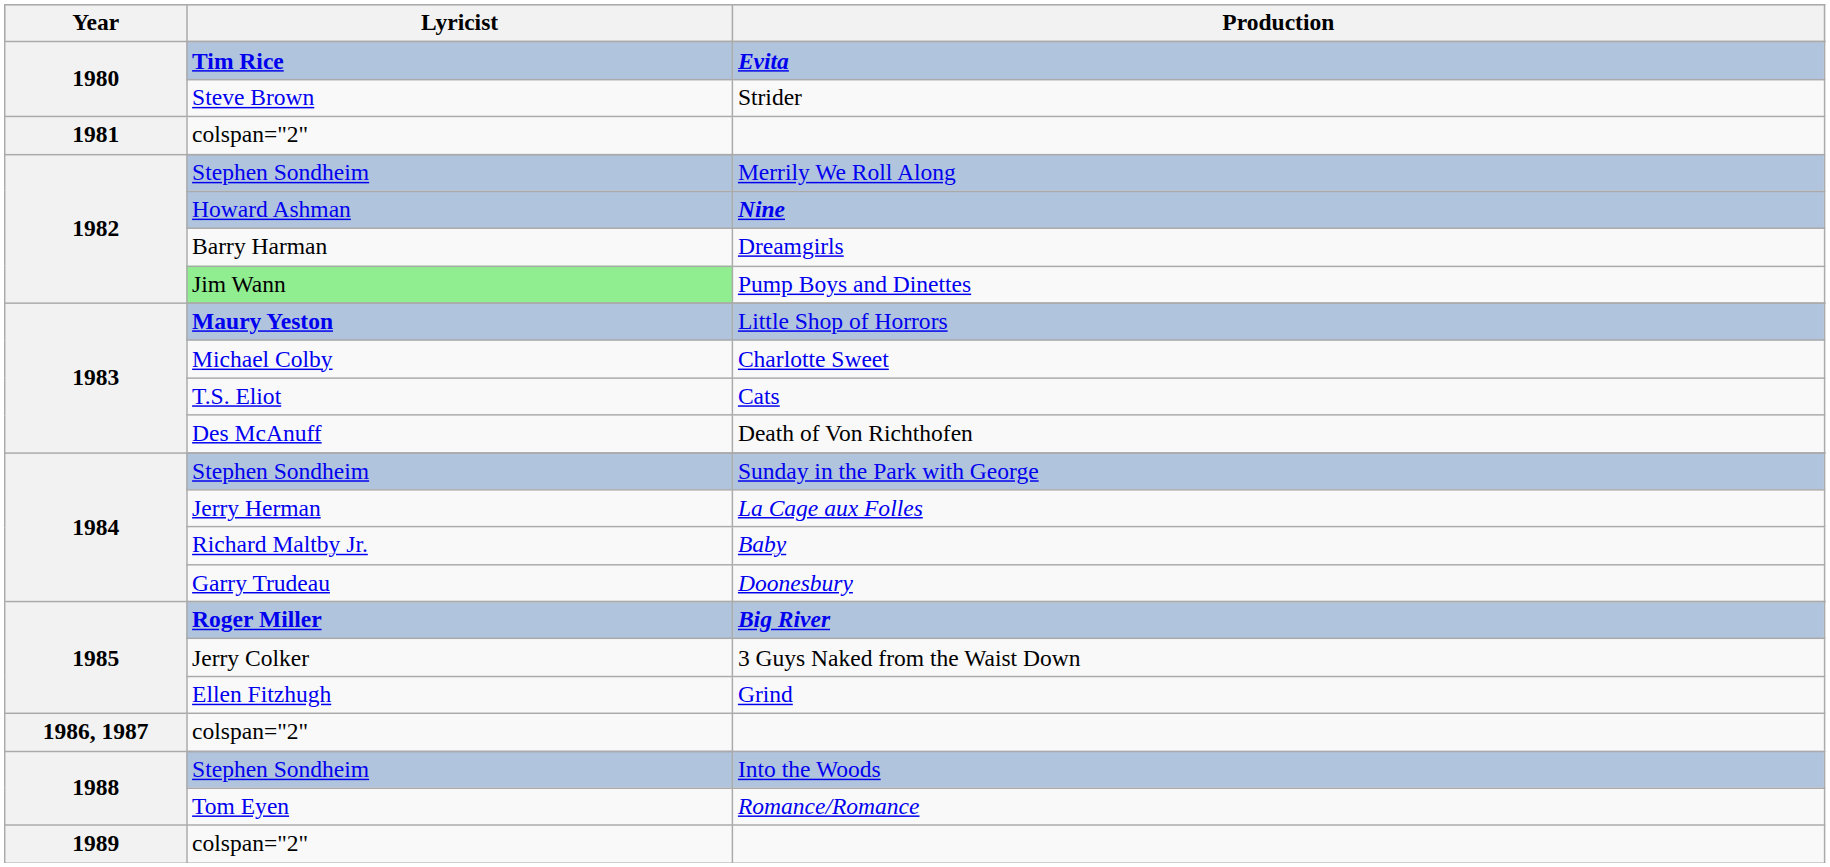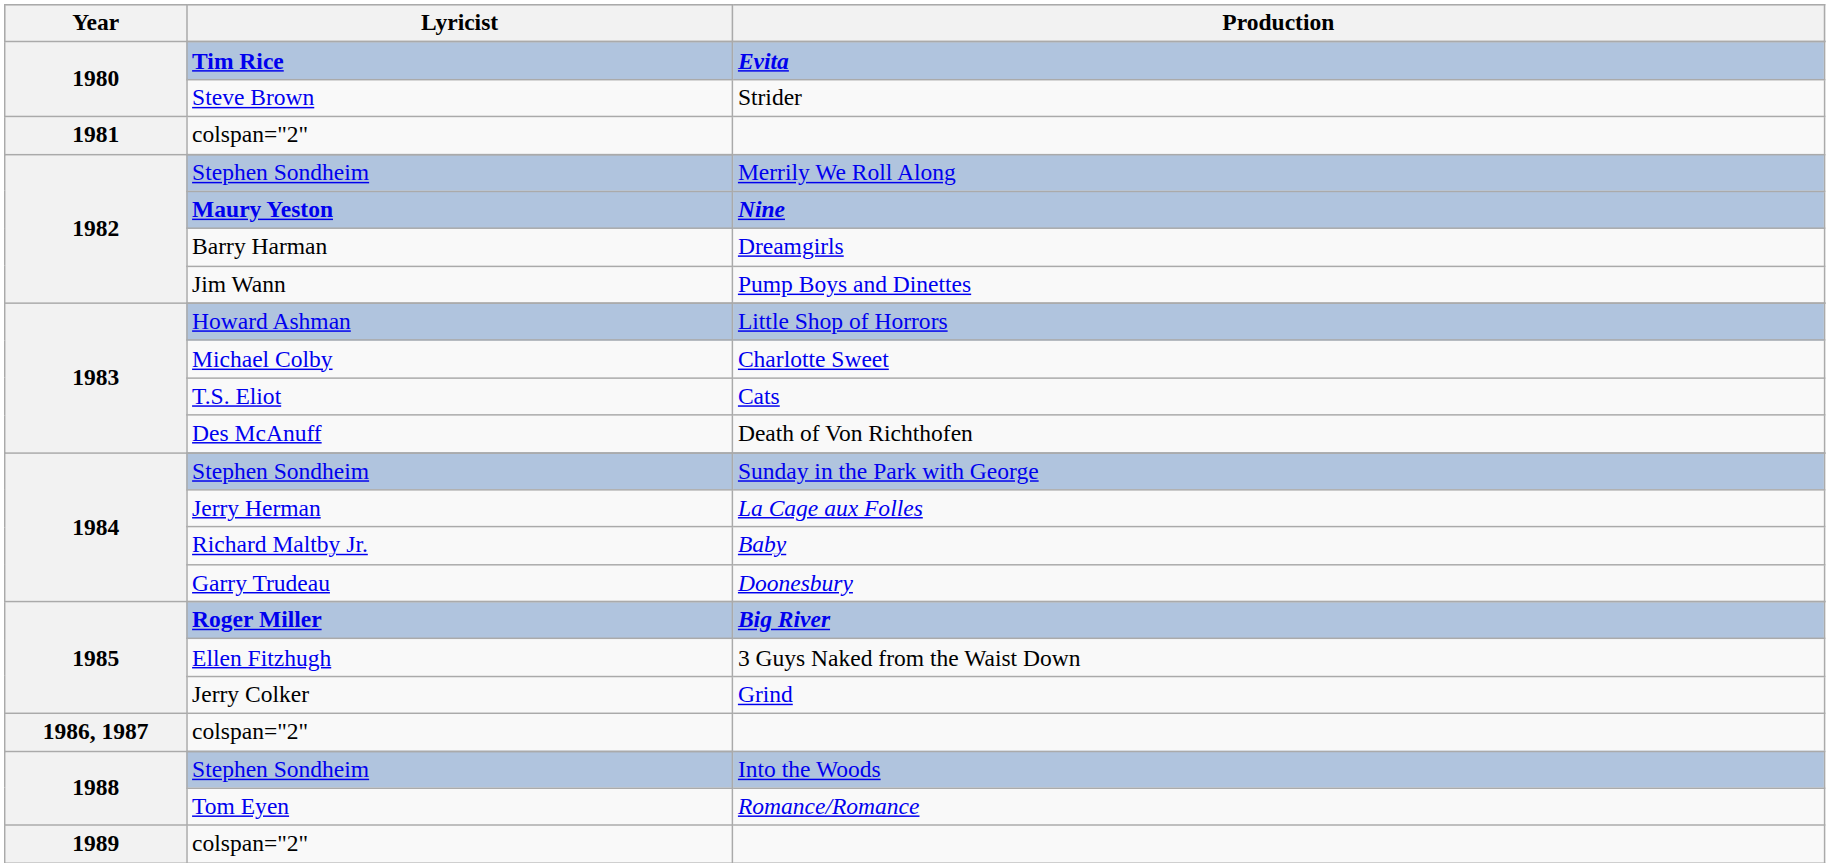(271, 209) Howard Ashman -> (263, 209) Maury Yeston
(239, 284) lightgreen background -> (239, 284) no background
(263, 321) Maury Yeston -> (271, 321) Howard Ashman
(251, 657) Jerry Colker -> (262, 657) Ellen Fitzhugh
(262, 694) Ellen Fitzhugh -> (251, 694) Jerry Colker
